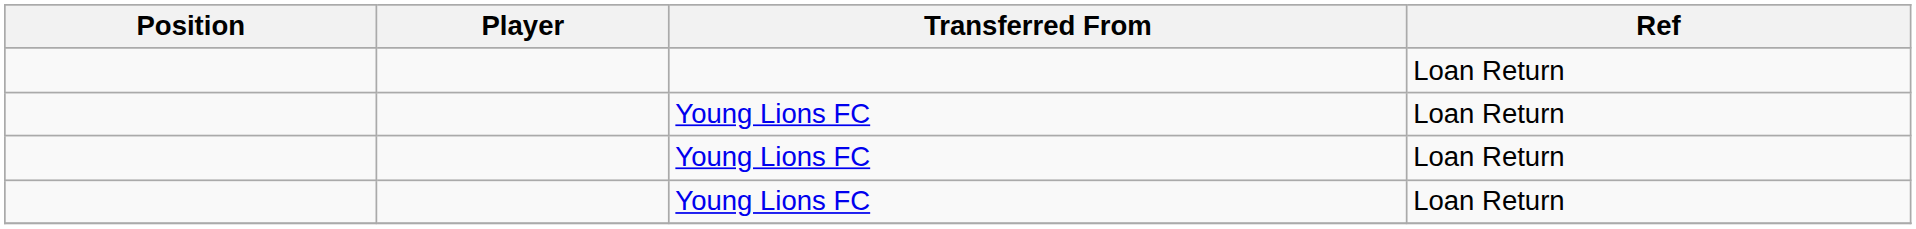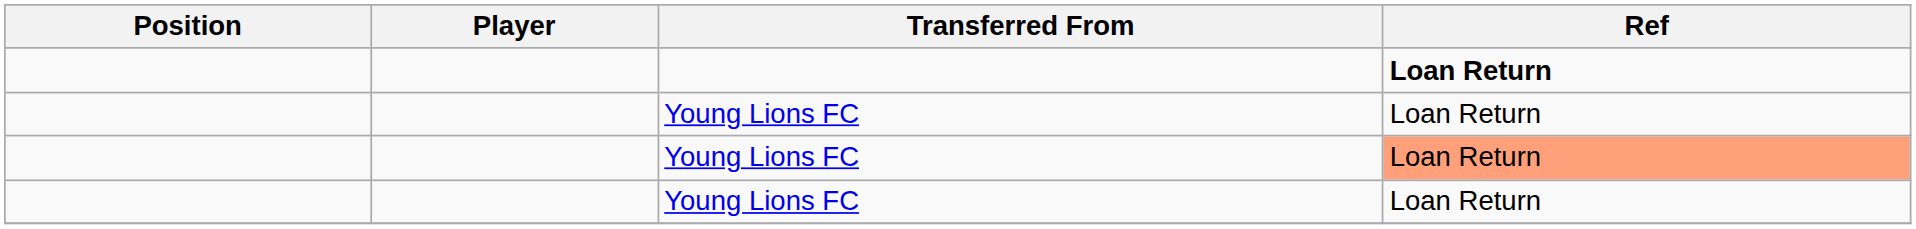(1489, 69) normal -> (1471, 69) bold
(1489, 157) no background -> (1465, 157) lightsalmon background
